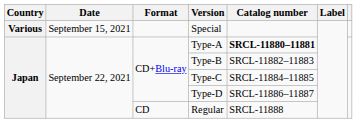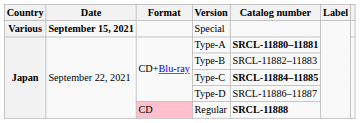(89, 28) normal -> (91, 28) bold
(271, 77) normal -> (275, 77) bold
(142, 110) no background -> (146, 110) pink background
(256, 110) normal -> (260, 110) bold
